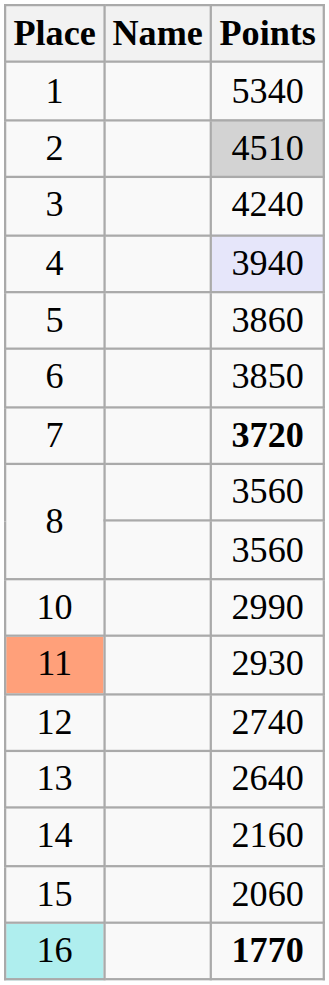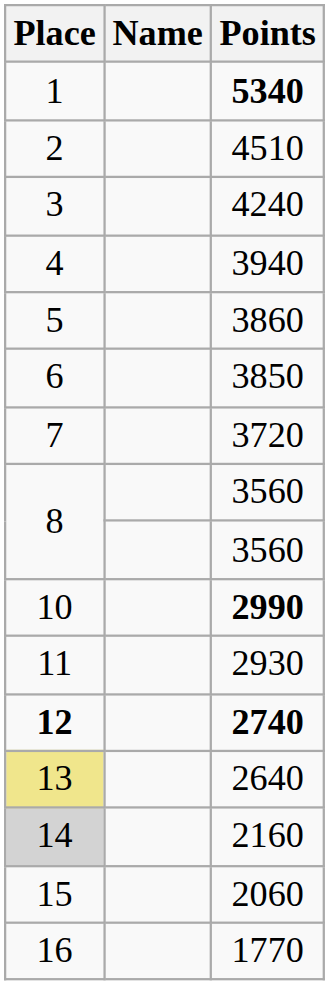(268, 90) normal -> (268, 90) bold
(268, 147) lightgrey background -> (268, 147) no background
(268, 262) lavender background -> (268, 262) no background
(268, 434) bold -> (268, 434) normal
(268, 606) normal -> (268, 606) bold
(55, 663) lightsalmon background -> (55, 663) no background
(55, 721) normal -> (55, 721) bold
(268, 721) normal -> (268, 721) bold
(55, 778) no background -> (55, 778) khaki background
(55, 836) no background -> (55, 836) lightgrey background
(55, 950) paleturquoise background -> (55, 950) no background
(268, 950) bold -> (268, 950) normal
